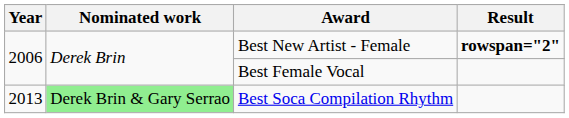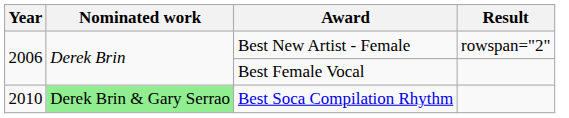(510, 44) bold -> (506, 44) normal
(25, 98) 2013 -> (25, 98) 2010
